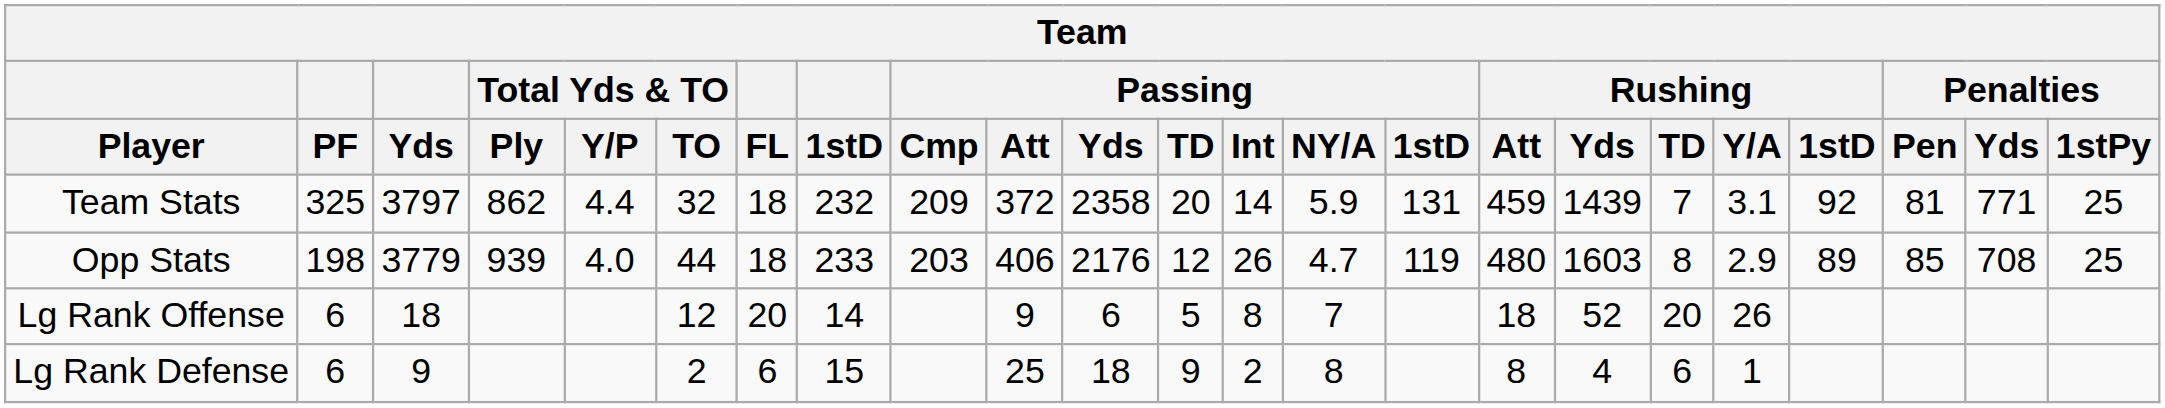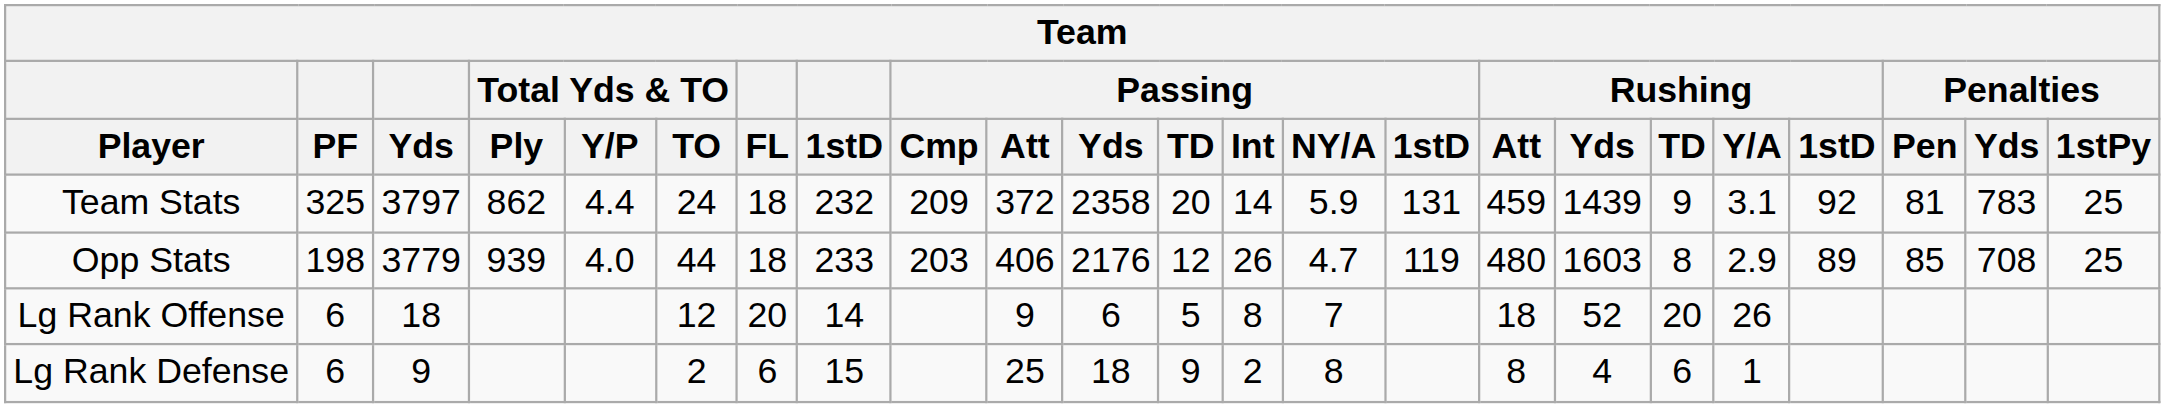(697, 202) 32 -> (697, 202) 24
(1682, 202) 7 -> (1682, 202) 9
(2007, 202) 771 -> (2007, 202) 783
